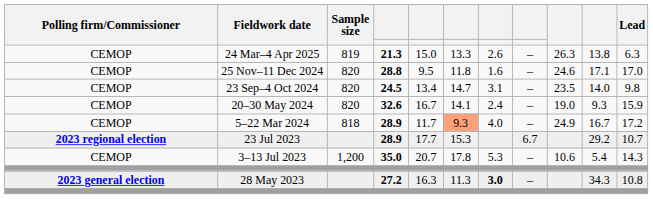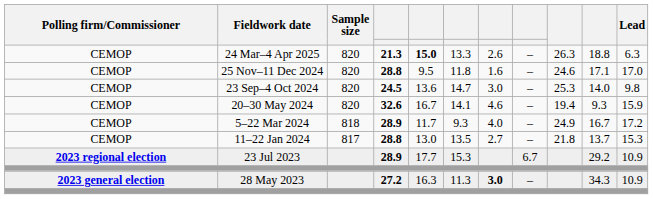(350, 54) 819 -> (350, 54) 820
(426, 54) normal -> (426, 54) bold
(599, 54) 13.8 -> (599, 54) 18.8
(426, 88) 13.4 -> (426, 88) 13.6
(495, 88) 3.1 -> (495, 88) 3.0
(565, 88) 23.5 -> (565, 88) 25.3
(495, 106) 2.4 -> (495, 106) 4.6
(565, 106) 19.0 -> (565, 106) 19.4
(461, 123) lightsalmon background -> (461, 123) no background
+ row: (272, 140)
(632, 140) 10.7 -> (632, 157) 10.9
- row: (272, 157)
(632, 180) 10.8 -> (632, 180) 10.9
